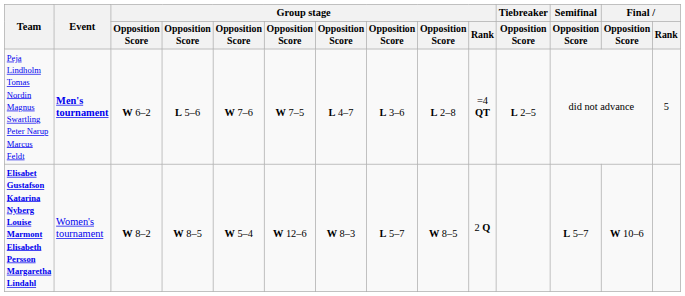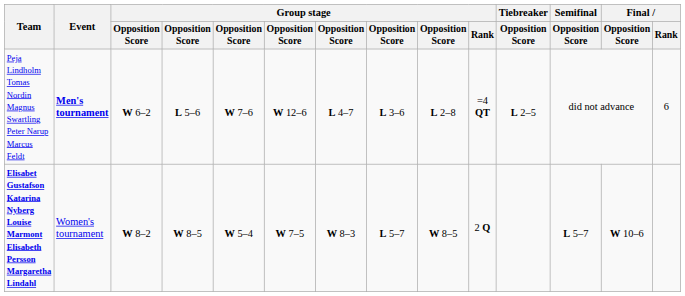(290, 113) W 7–5 -> (290, 113) W 12–6
(666, 107) 5 -> (666, 107) 6
(290, 234) W 12–6 -> (290, 234) W 7–5
